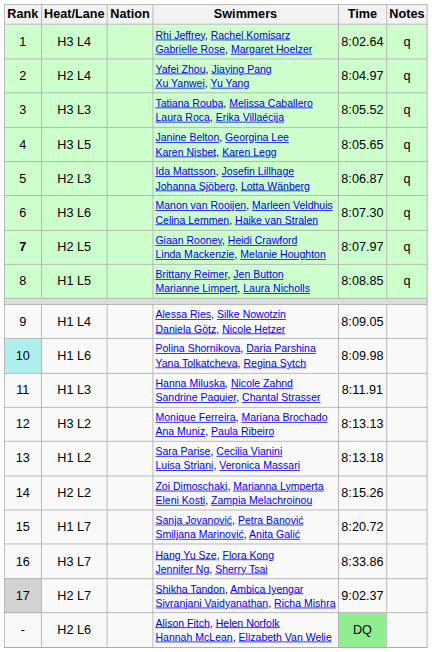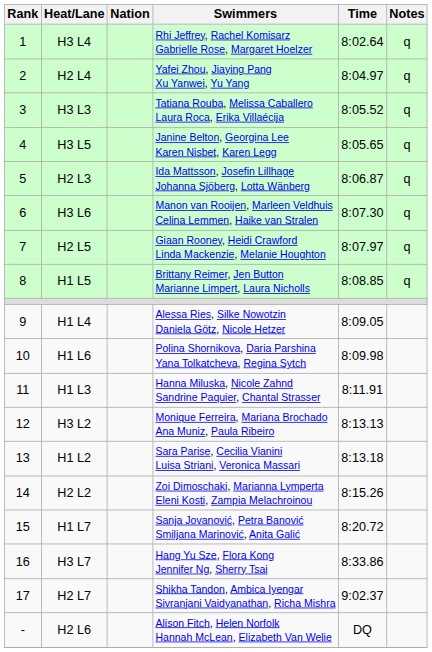(23, 247) bold -> (23, 247) normal
(23, 355) paleturquoise background -> (23, 355) no background
(23, 595) lightgrey background -> (23, 595) no background
(362, 630) lightgreen background -> (362, 630) no background
